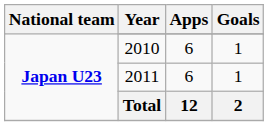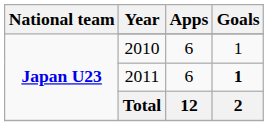(238, 77) normal -> (238, 77) bold
